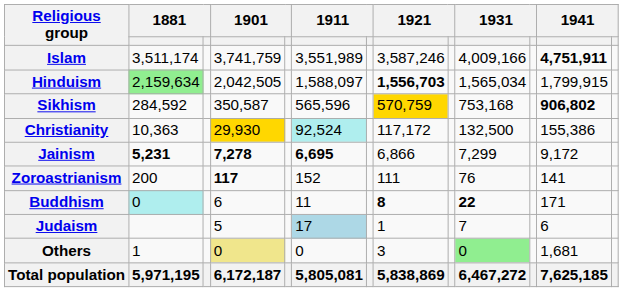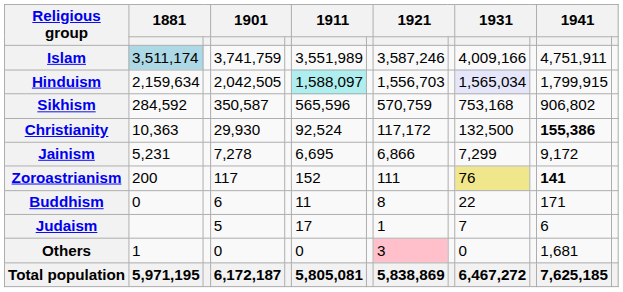(165, 57) no background -> (165, 57) lightblue background
(574, 57) bold -> (574, 57) normal
(166, 81) lightgreen background -> (166, 81) no background
(329, 81) no background -> (329, 81) paleturquoise background
(411, 81) bold -> (411, 81) normal
(492, 81) no background -> (492, 81) lavender background
(404, 105) gold background -> (404, 105) no background
(568, 105) bold -> (568, 105) normal
(237, 130) gold background -> (237, 130) no background
(319, 130) paleturquoise background -> (319, 130) no background
(568, 130) normal -> (568, 130) bold
(151, 154) bold -> (151, 154) normal
(233, 154) bold -> (233, 154) normal
(314, 154) bold -> (314, 154) normal
(226, 178) bold -> (226, 178) normal
(467, 178) no background -> (467, 178) khaki background
(553, 178) normal -> (553, 178) bold
(136, 202) paleturquoise background -> (136, 202) no background
(381, 202) bold -> (381, 202) normal
(467, 202) bold -> (467, 202) normal
(304, 226) lightblue background -> (304, 226) no background
(218, 250) khaki background -> (218, 250) no background
(381, 250) no background -> (381, 250) pink background
(463, 250) lightgreen background -> (463, 250) no background
